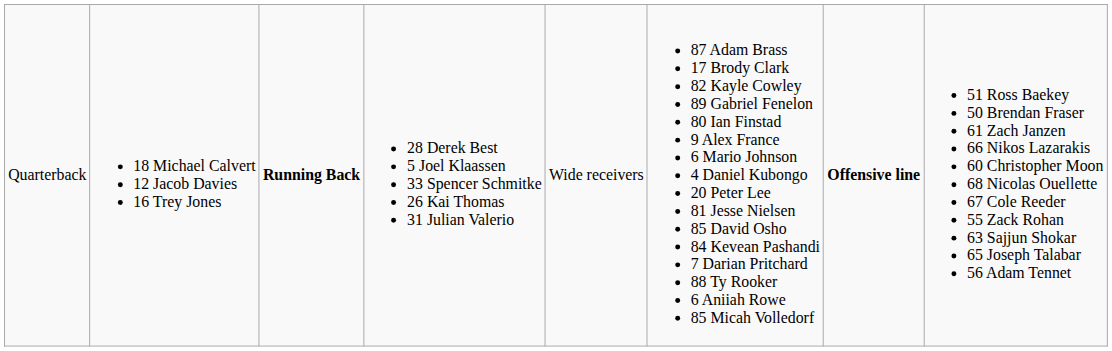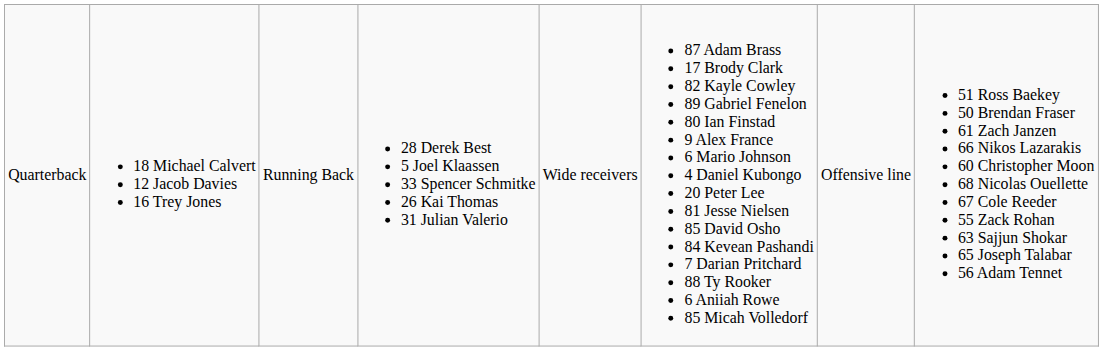(312, 175) bold -> (308, 175) normal
(874, 175) bold -> (866, 175) normal
